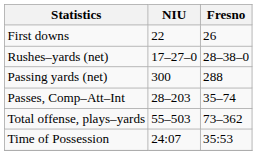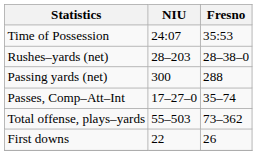rows swapped: (38, 35) <-> (58, 139)
(174, 56) 17–27–0 -> (171, 56) 28–203
(171, 98) 28–203 -> (174, 98) 17–27–0
